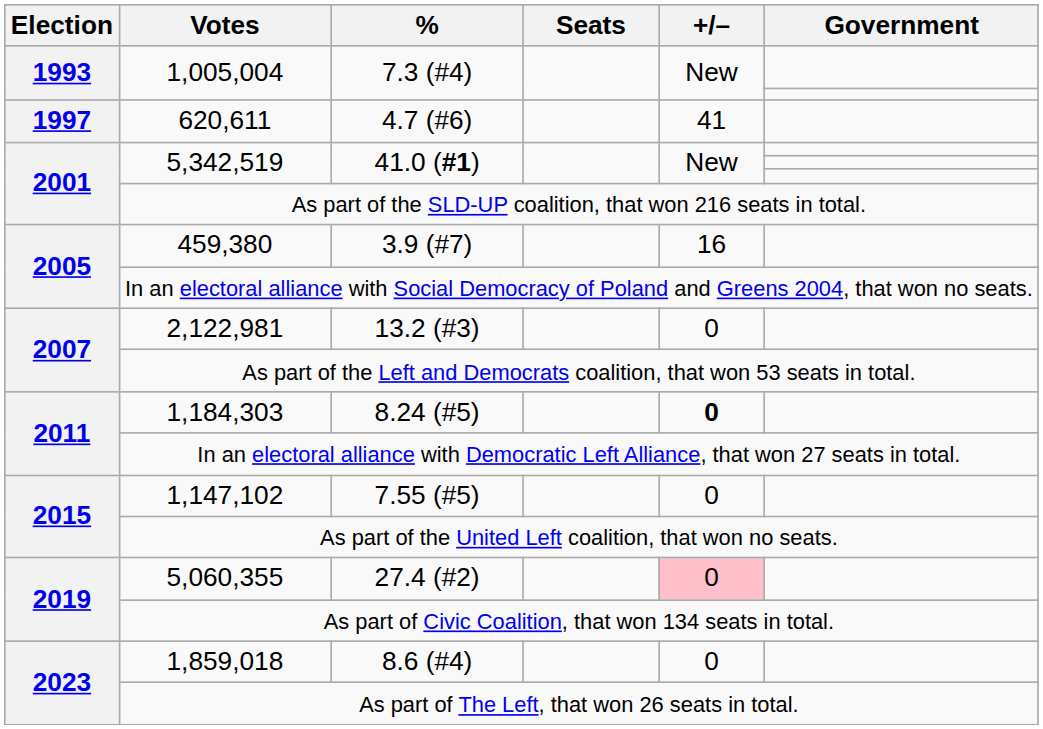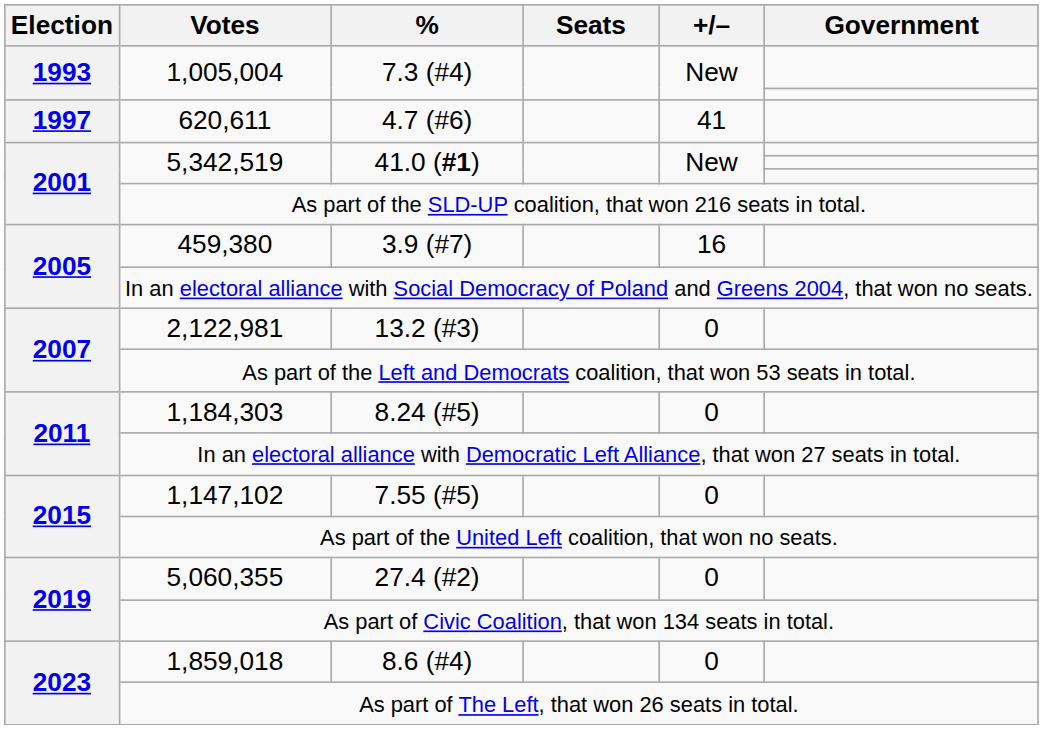(712, 411) bold -> (712, 411) normal
(712, 578) pink background -> (712, 578) no background
